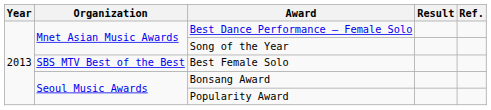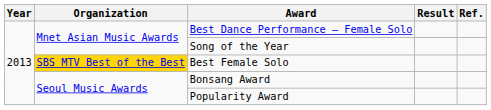(111, 63) no background -> (111, 63) gold background
